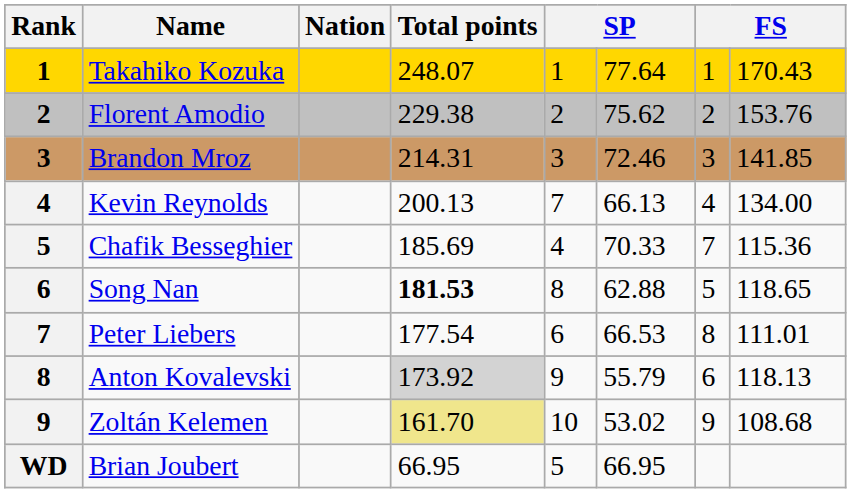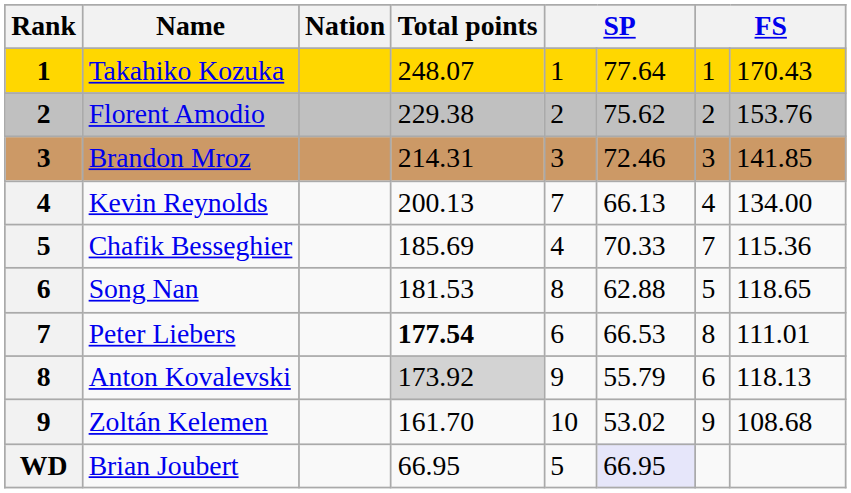(436, 289) bold -> (436, 289) normal
(436, 333) normal -> (436, 333) bold
(436, 421) khaki background -> (436, 421) no background
(634, 465) no background -> (634, 465) lavender background
